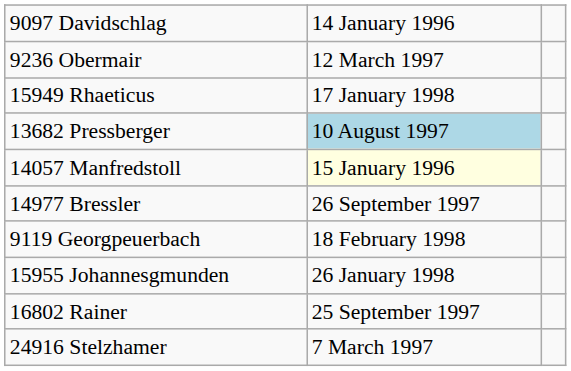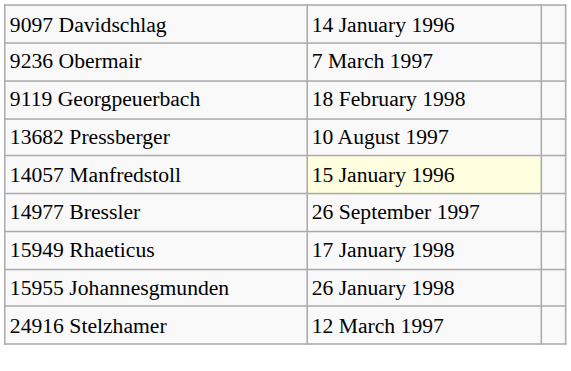(378, 59) 12 March 1997 -> (372, 61) 7 March 1997
rows swapped: (105, 239) <-> (82, 95)
(380, 131) lightblue background -> (380, 136) no background
- row: (68, 311)
(372, 347) 7 March 1997 -> (378, 325) 12 March 1997
